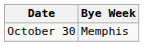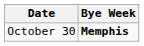(105, 32) normal -> (105, 32) bold
